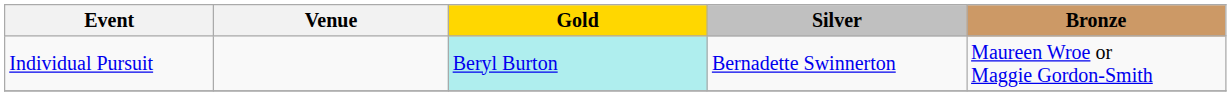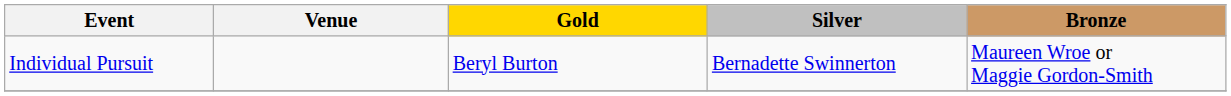(505, 63) paleturquoise background -> (505, 63) no background
